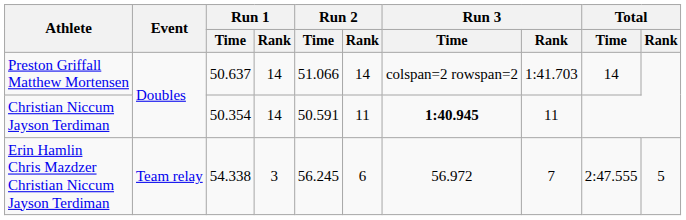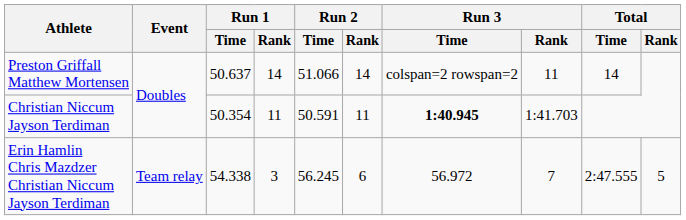(551, 74) 1:41.703 -> (551, 74) 11
(274, 116) 14 -> (274, 116) 11
(551, 116) 11 -> (551, 116) 1:41.703
